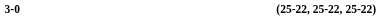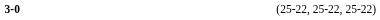(326, 9) bold -> (326, 9) normal
